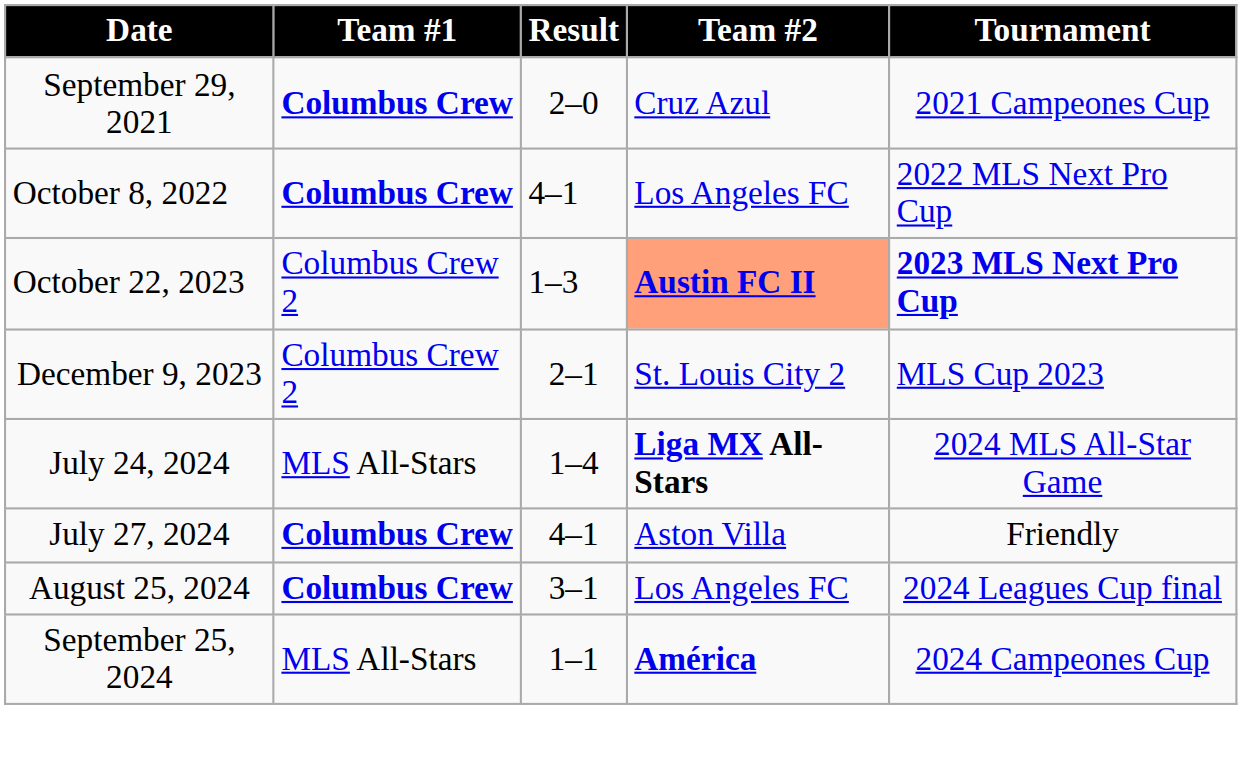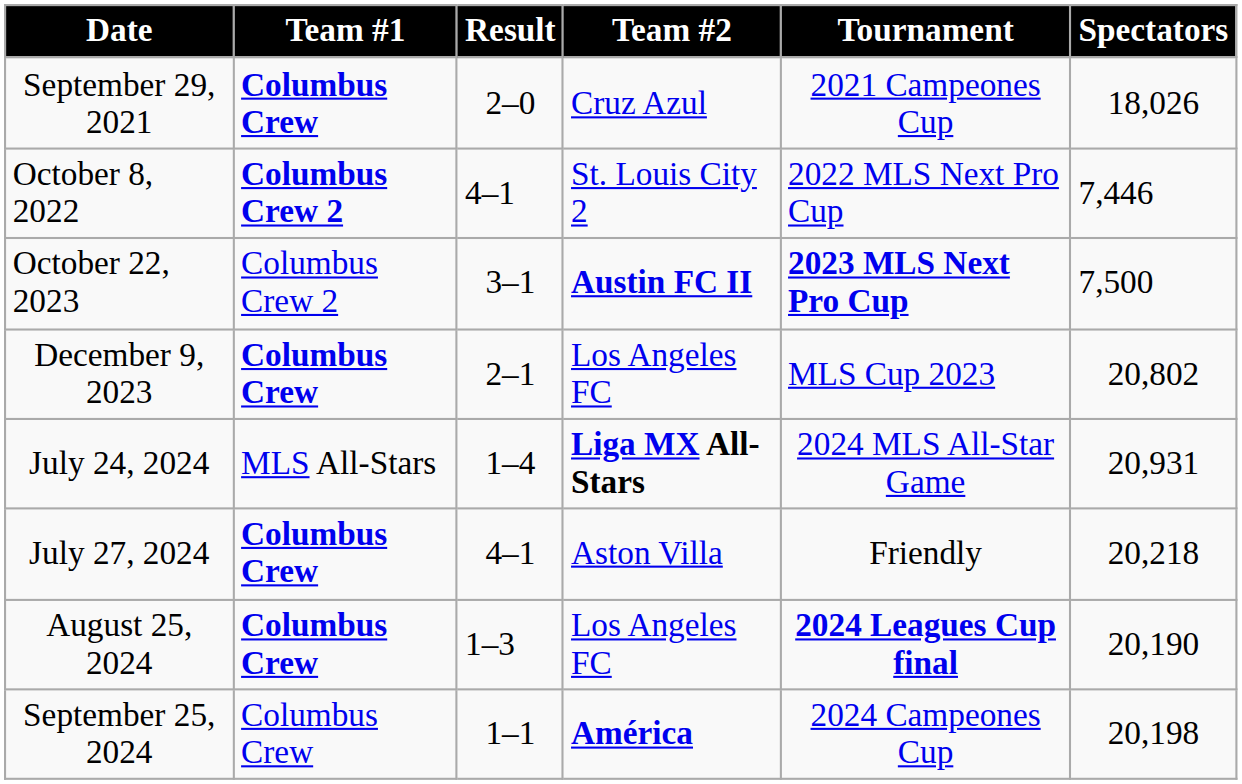+ column: (1153, 30)
(397, 192) Columbus Crew -> (314, 192) Columbus Crew 2
(742, 192) Los Angeles FC -> (664, 192) St. Louis City 2
(553, 282) 1–3 -> (510, 282) 3–1
(725, 282) lightsalmon background -> (662, 282) no background
(390, 373) Columbus Crew 2 -> (314, 373) Columbus Crew
(740, 373) St. Louis City 2 -> (654, 373) Los Angeles FC
(574, 587) 3–1 -> (490, 643) 1–3
(1063, 587) normal -> (926, 643) bold
(379, 659) MLS All-Stars -> (310, 733) Columbus Crew
